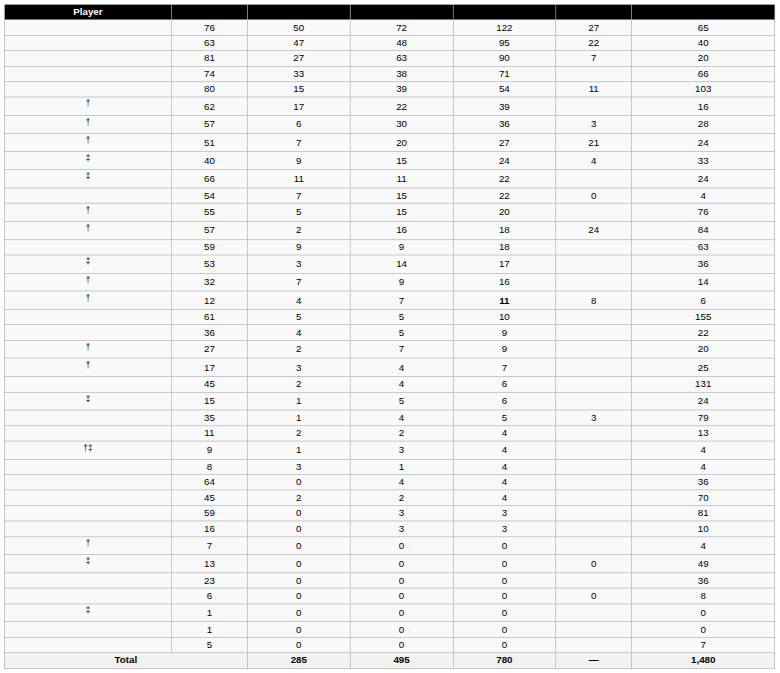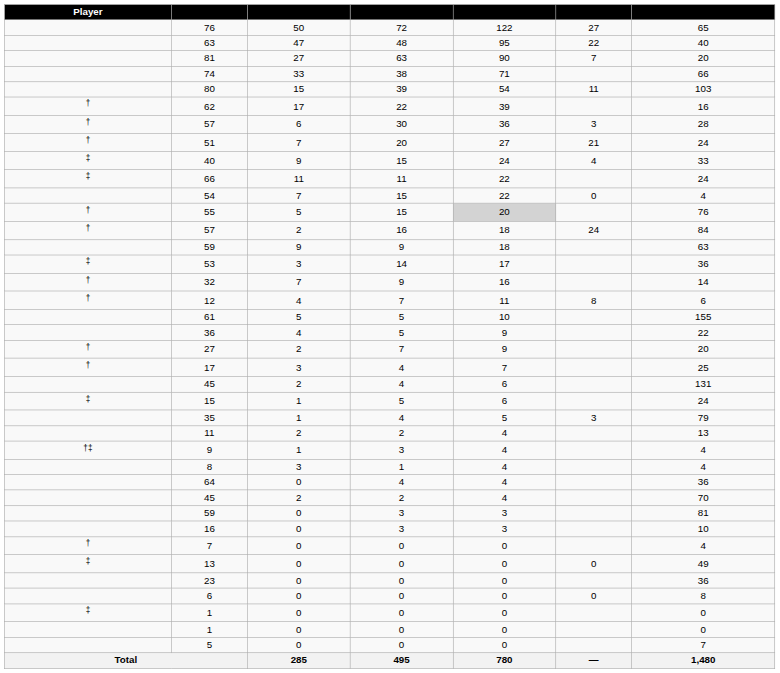(504, 212) no background -> (504, 212) lightgrey background
(504, 300) bold -> (504, 300) normal
